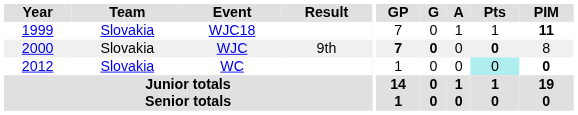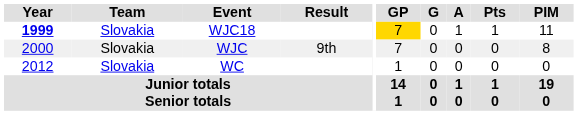(38, 30) normal -> (38, 30) bold
(398, 30) no background -> (398, 30) gold background
(546, 30) bold -> (546, 30) normal
(398, 48) bold -> (398, 48) normal
(434, 48) bold -> (434, 48) normal
(495, 48) bold -> (495, 48) normal
(495, 66) paleturquoise background -> (495, 66) no background
(546, 66) bold -> (546, 66) normal
